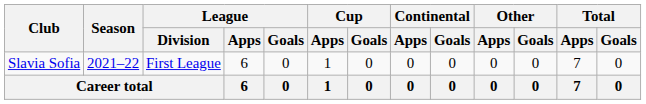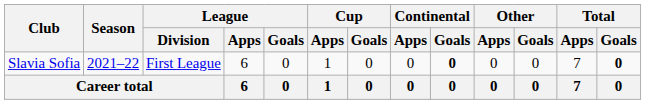(452, 63) normal -> (452, 63) bold
(619, 63) normal -> (619, 63) bold
